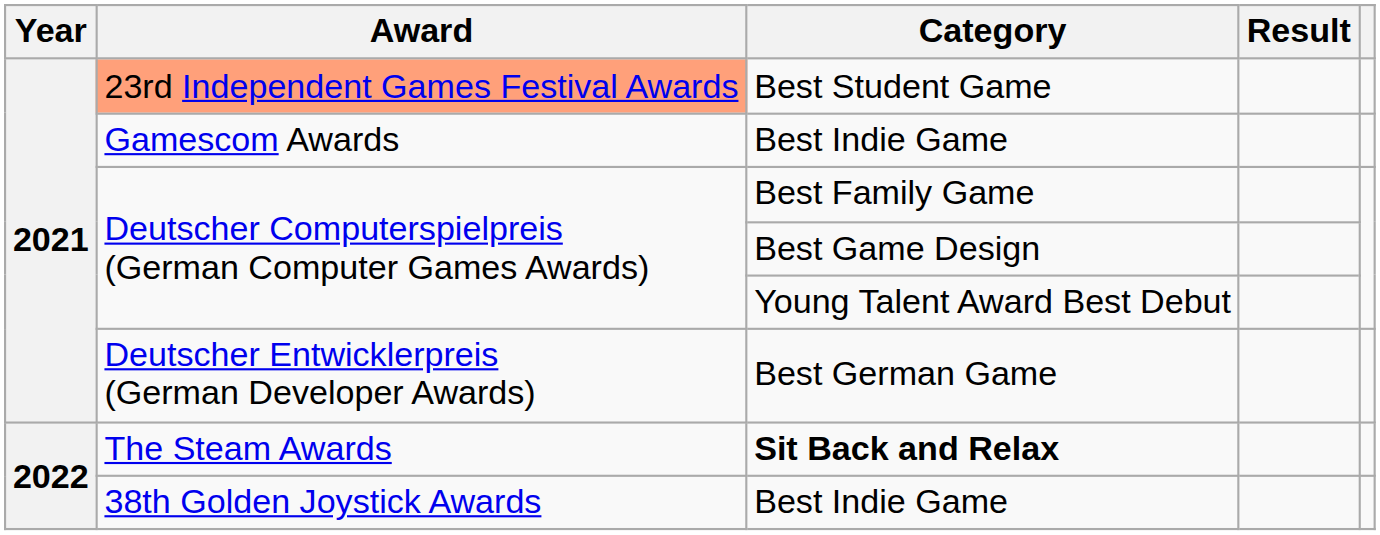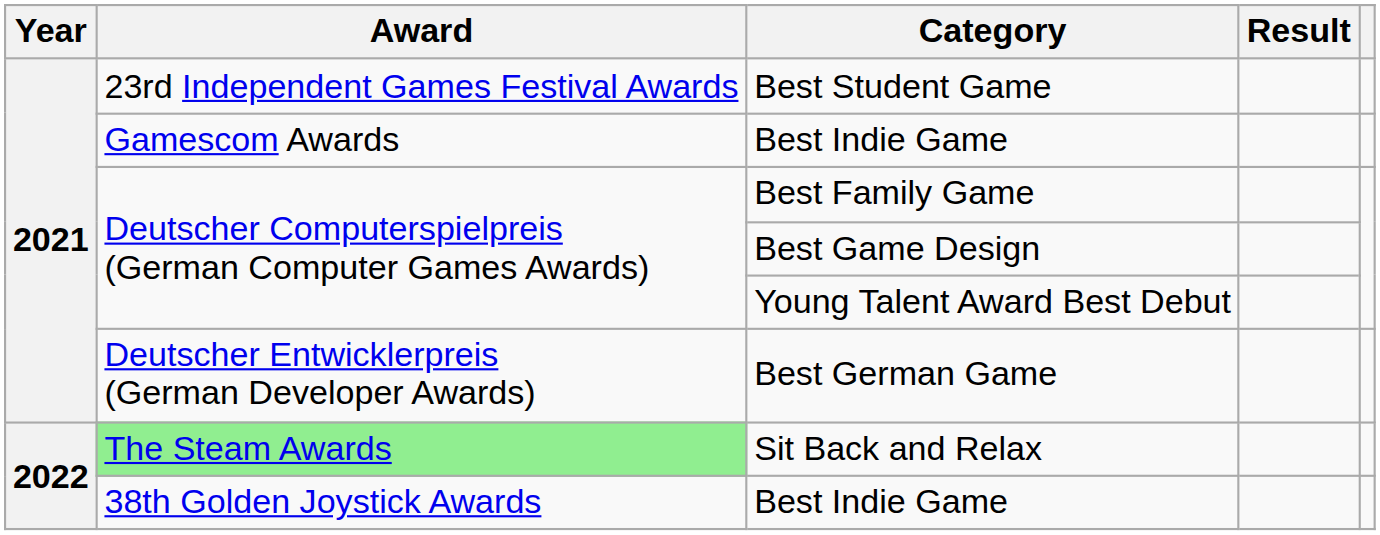(421, 85) lightsalmon background -> (421, 85) no background
(248, 448) no background -> (248, 448) lightgreen background
(907, 448) bold -> (898, 448) normal
